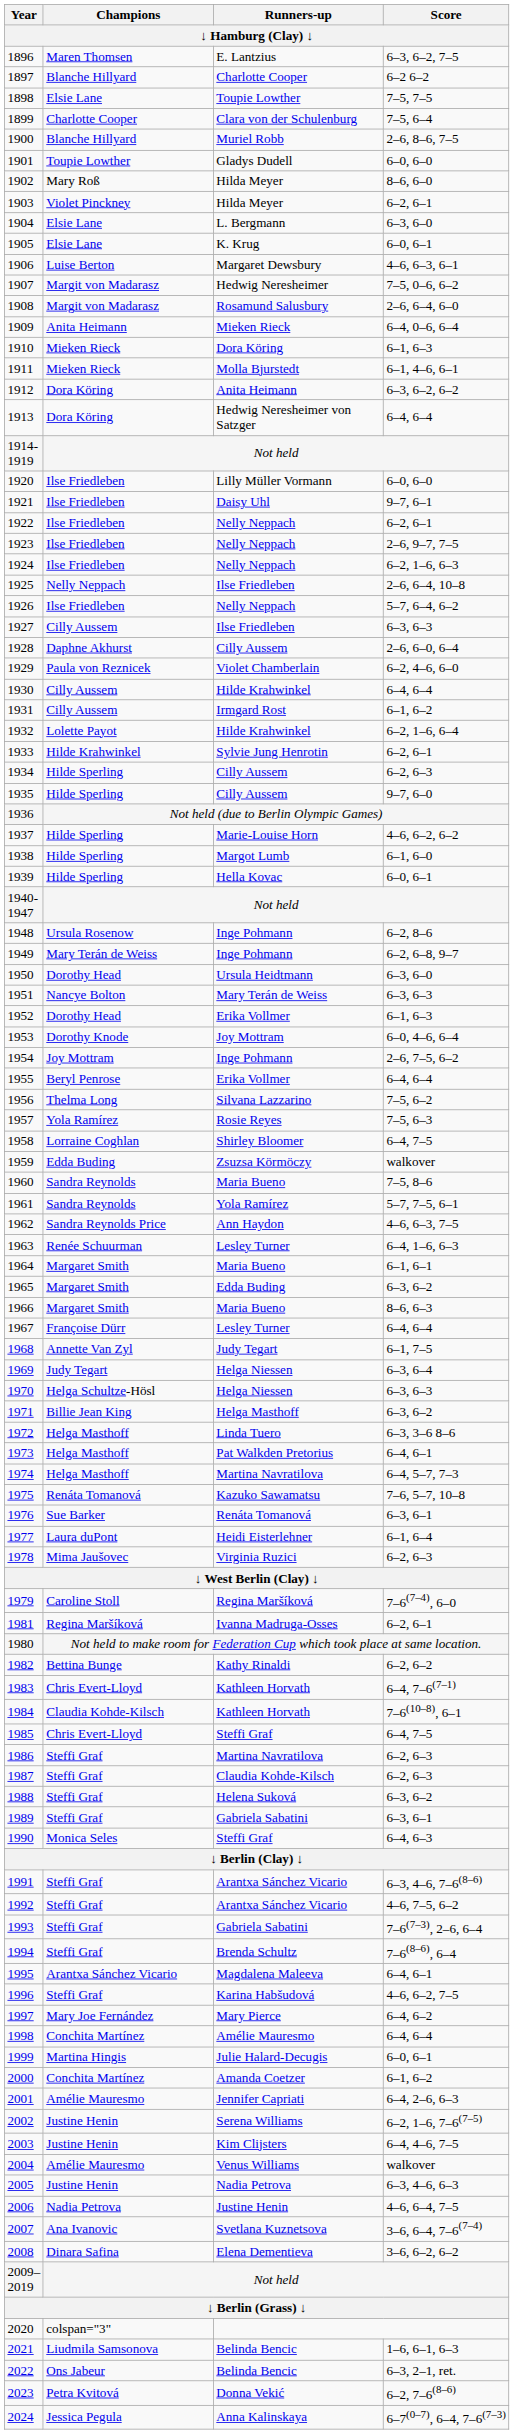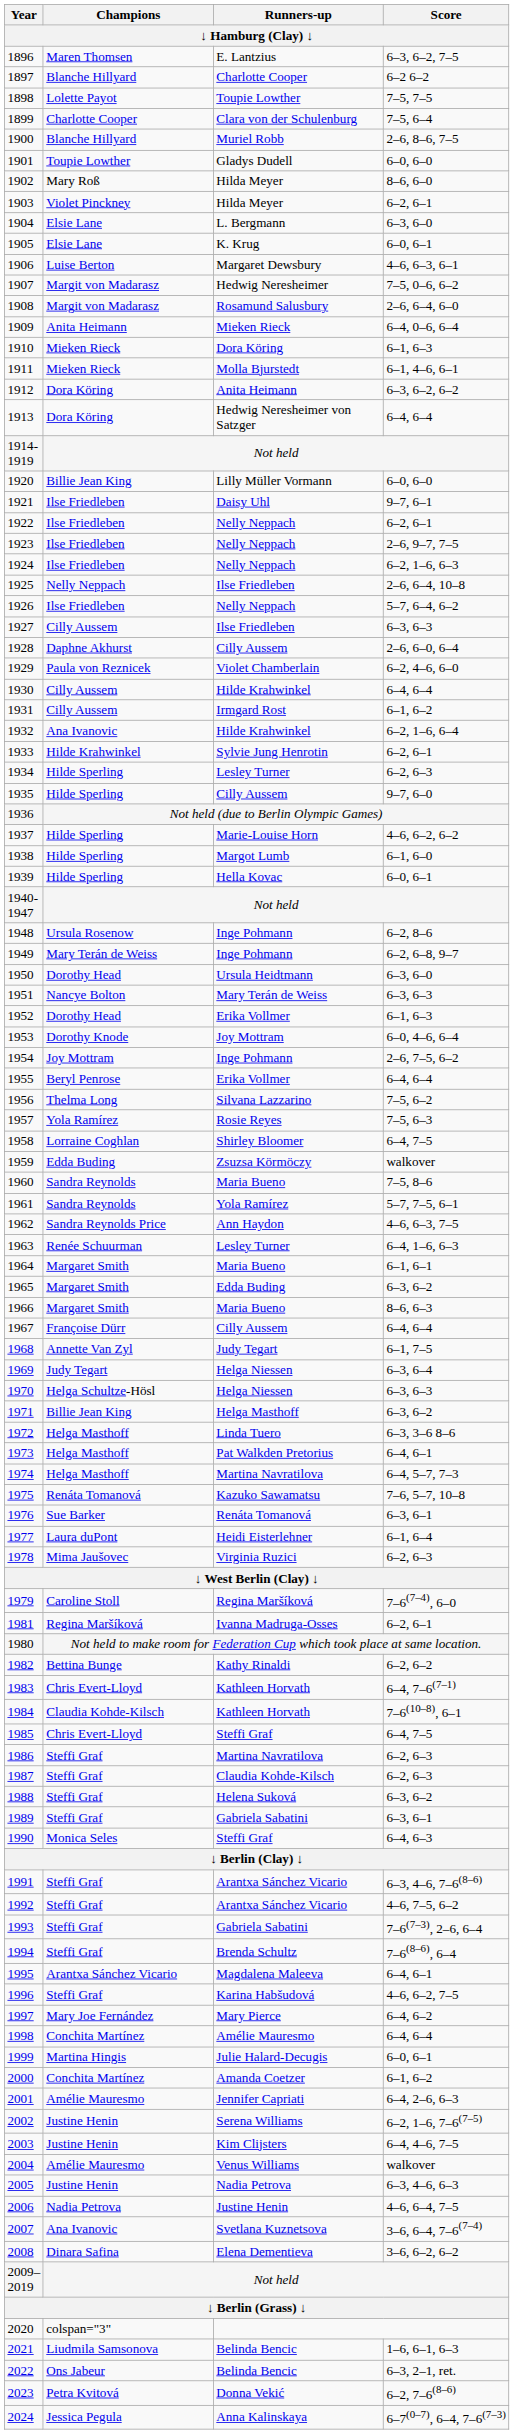(74, 98) Elsie Lane -> (81, 98) Lolette Payot
(85, 481) Ilse Friedleben -> (89, 481) Billie Jean King
(81, 731) Lolette Payot -> (82, 731) Ana Ivanovic
(252, 772) Cilly Aussem -> (253, 772) Lesley Turner
(253, 1328) Lesley Turner -> (252, 1328) Cilly Aussem
